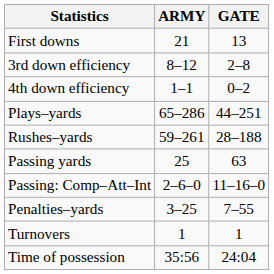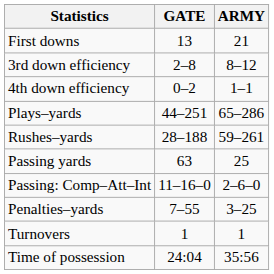columns swapped: (239, 16) <-> (182, 16)
